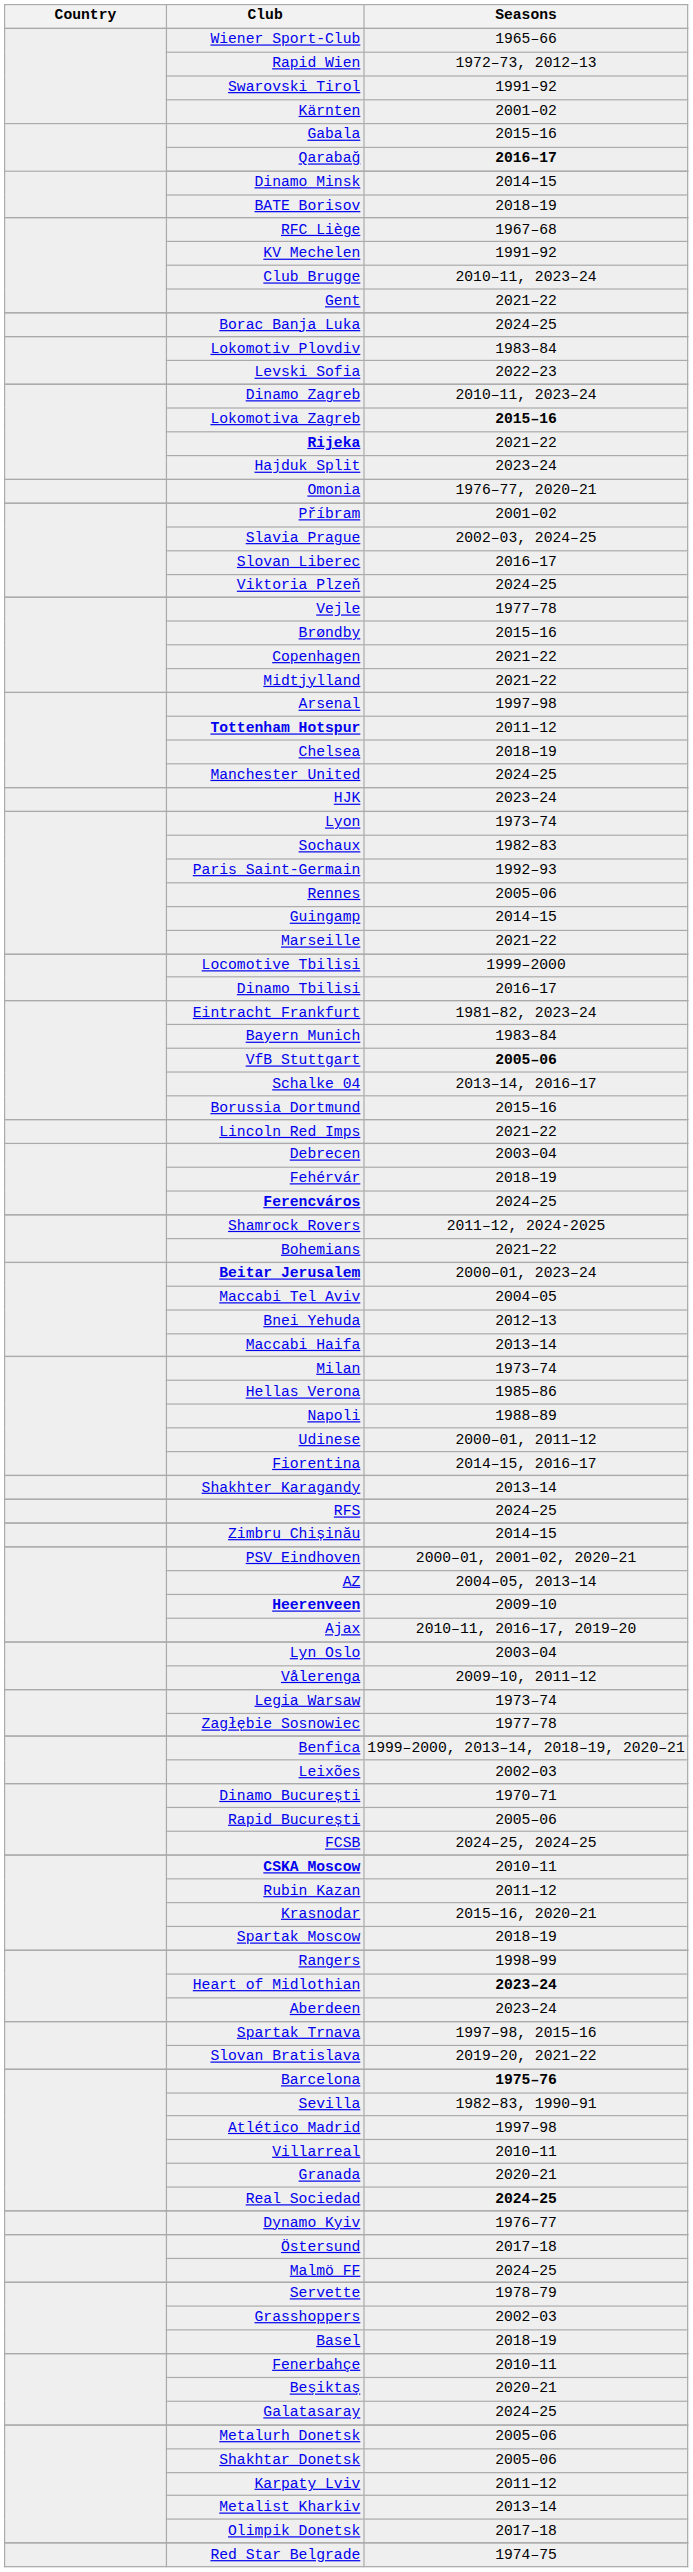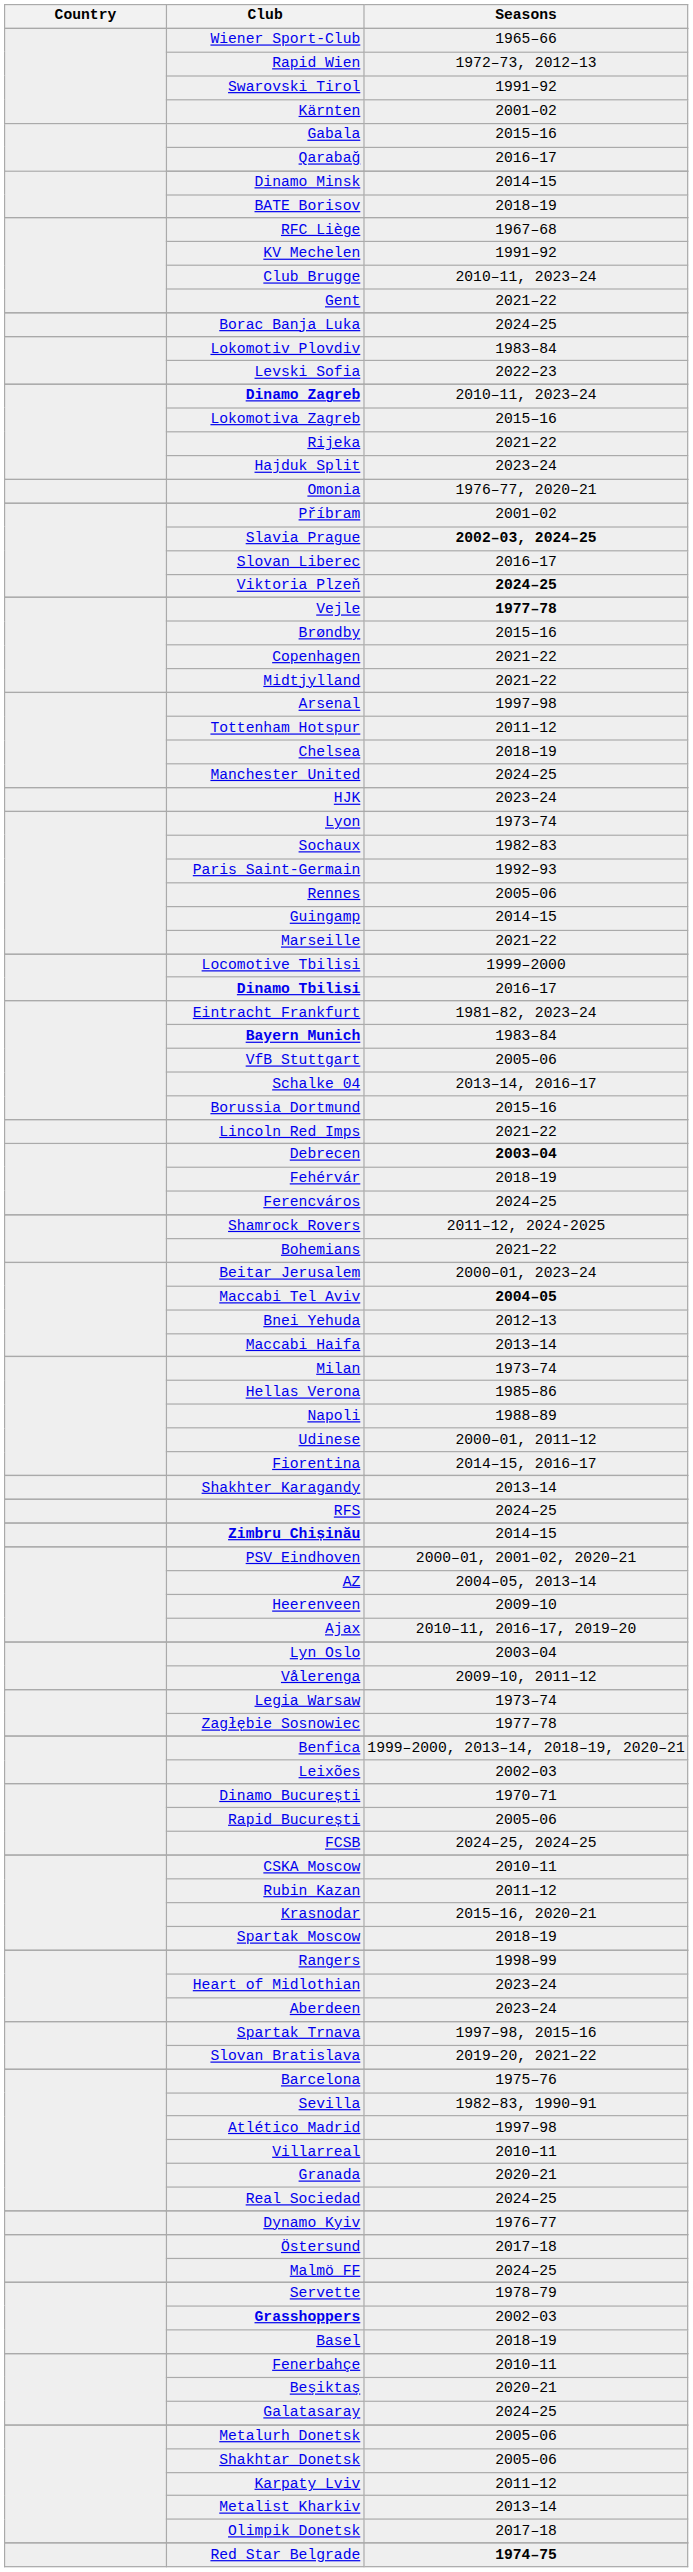(526, 159) bold -> (526, 159) normal
(303, 396) normal -> (303, 396) bold
(526, 420) bold -> (526, 420) normal
(334, 444) bold -> (334, 444) normal
(526, 539) normal -> (526, 539) bold
(526, 586) normal -> (526, 586) bold
(526, 610) normal -> (526, 610) bold
(285, 729) bold -> (285, 729) normal
(299, 990) normal -> (299, 990) bold
(303, 1037) normal -> (303, 1037) bold
(526, 1061) bold -> (526, 1061) normal
(526, 1156) normal -> (526, 1156) bold
(312, 1203) bold -> (312, 1203) normal
(290, 1274) bold -> (290, 1274) normal
(526, 1298) normal -> (526, 1298) bold
(294, 1535) normal -> (294, 1535) bold
(316, 1606) bold -> (316, 1606) normal
(312, 1867) bold -> (312, 1867) normal
(526, 1986) bold -> (526, 1986) normal
(526, 2081) bold -> (526, 2081) normal
(526, 2200) bold -> (526, 2200) normal
(307, 2318) normal -> (307, 2318) bold
(526, 2555) normal -> (526, 2555) bold
